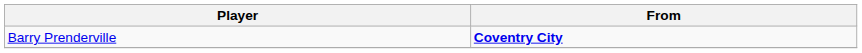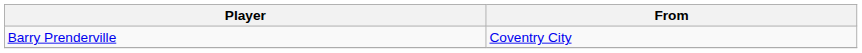(518, 37) bold -> (531, 37) normal
